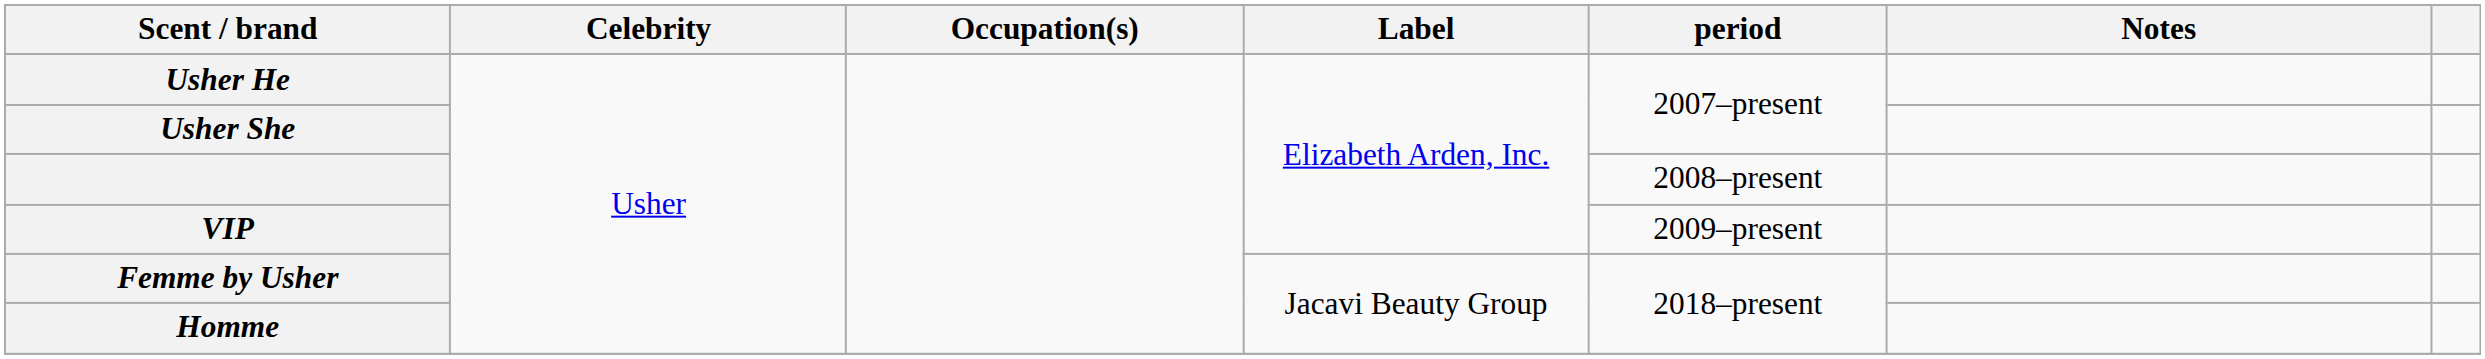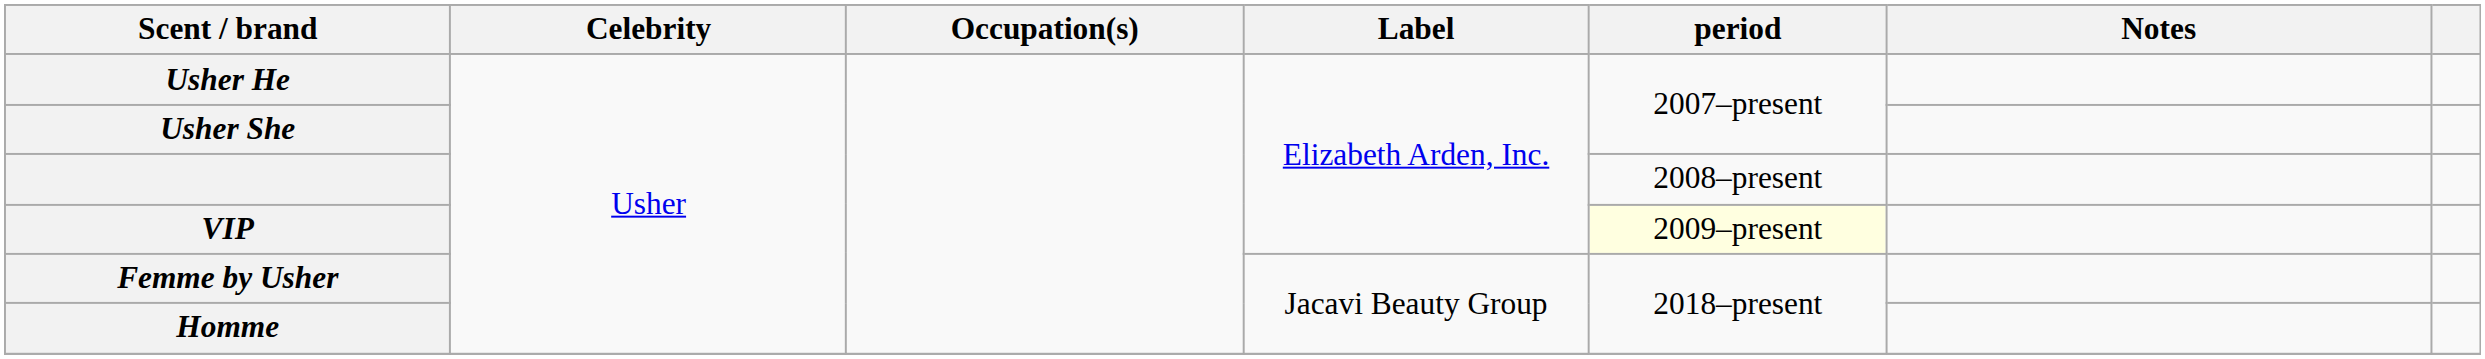(1738, 228) no background -> (1738, 228) lightyellow background
